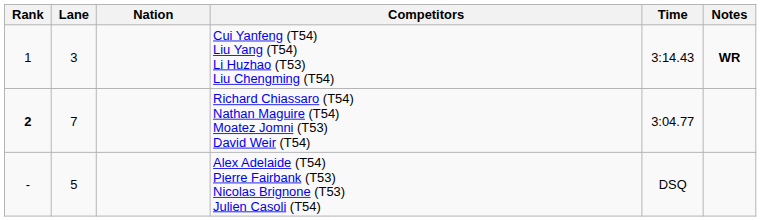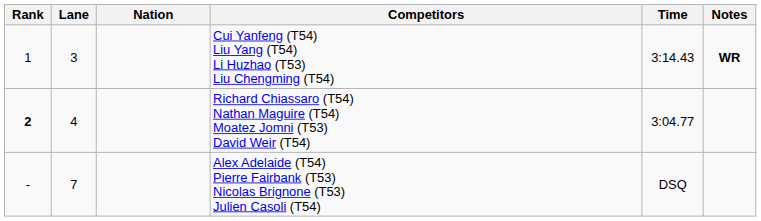(74, 121) 7 -> (74, 121) 4
(74, 185) 5 -> (74, 185) 7
